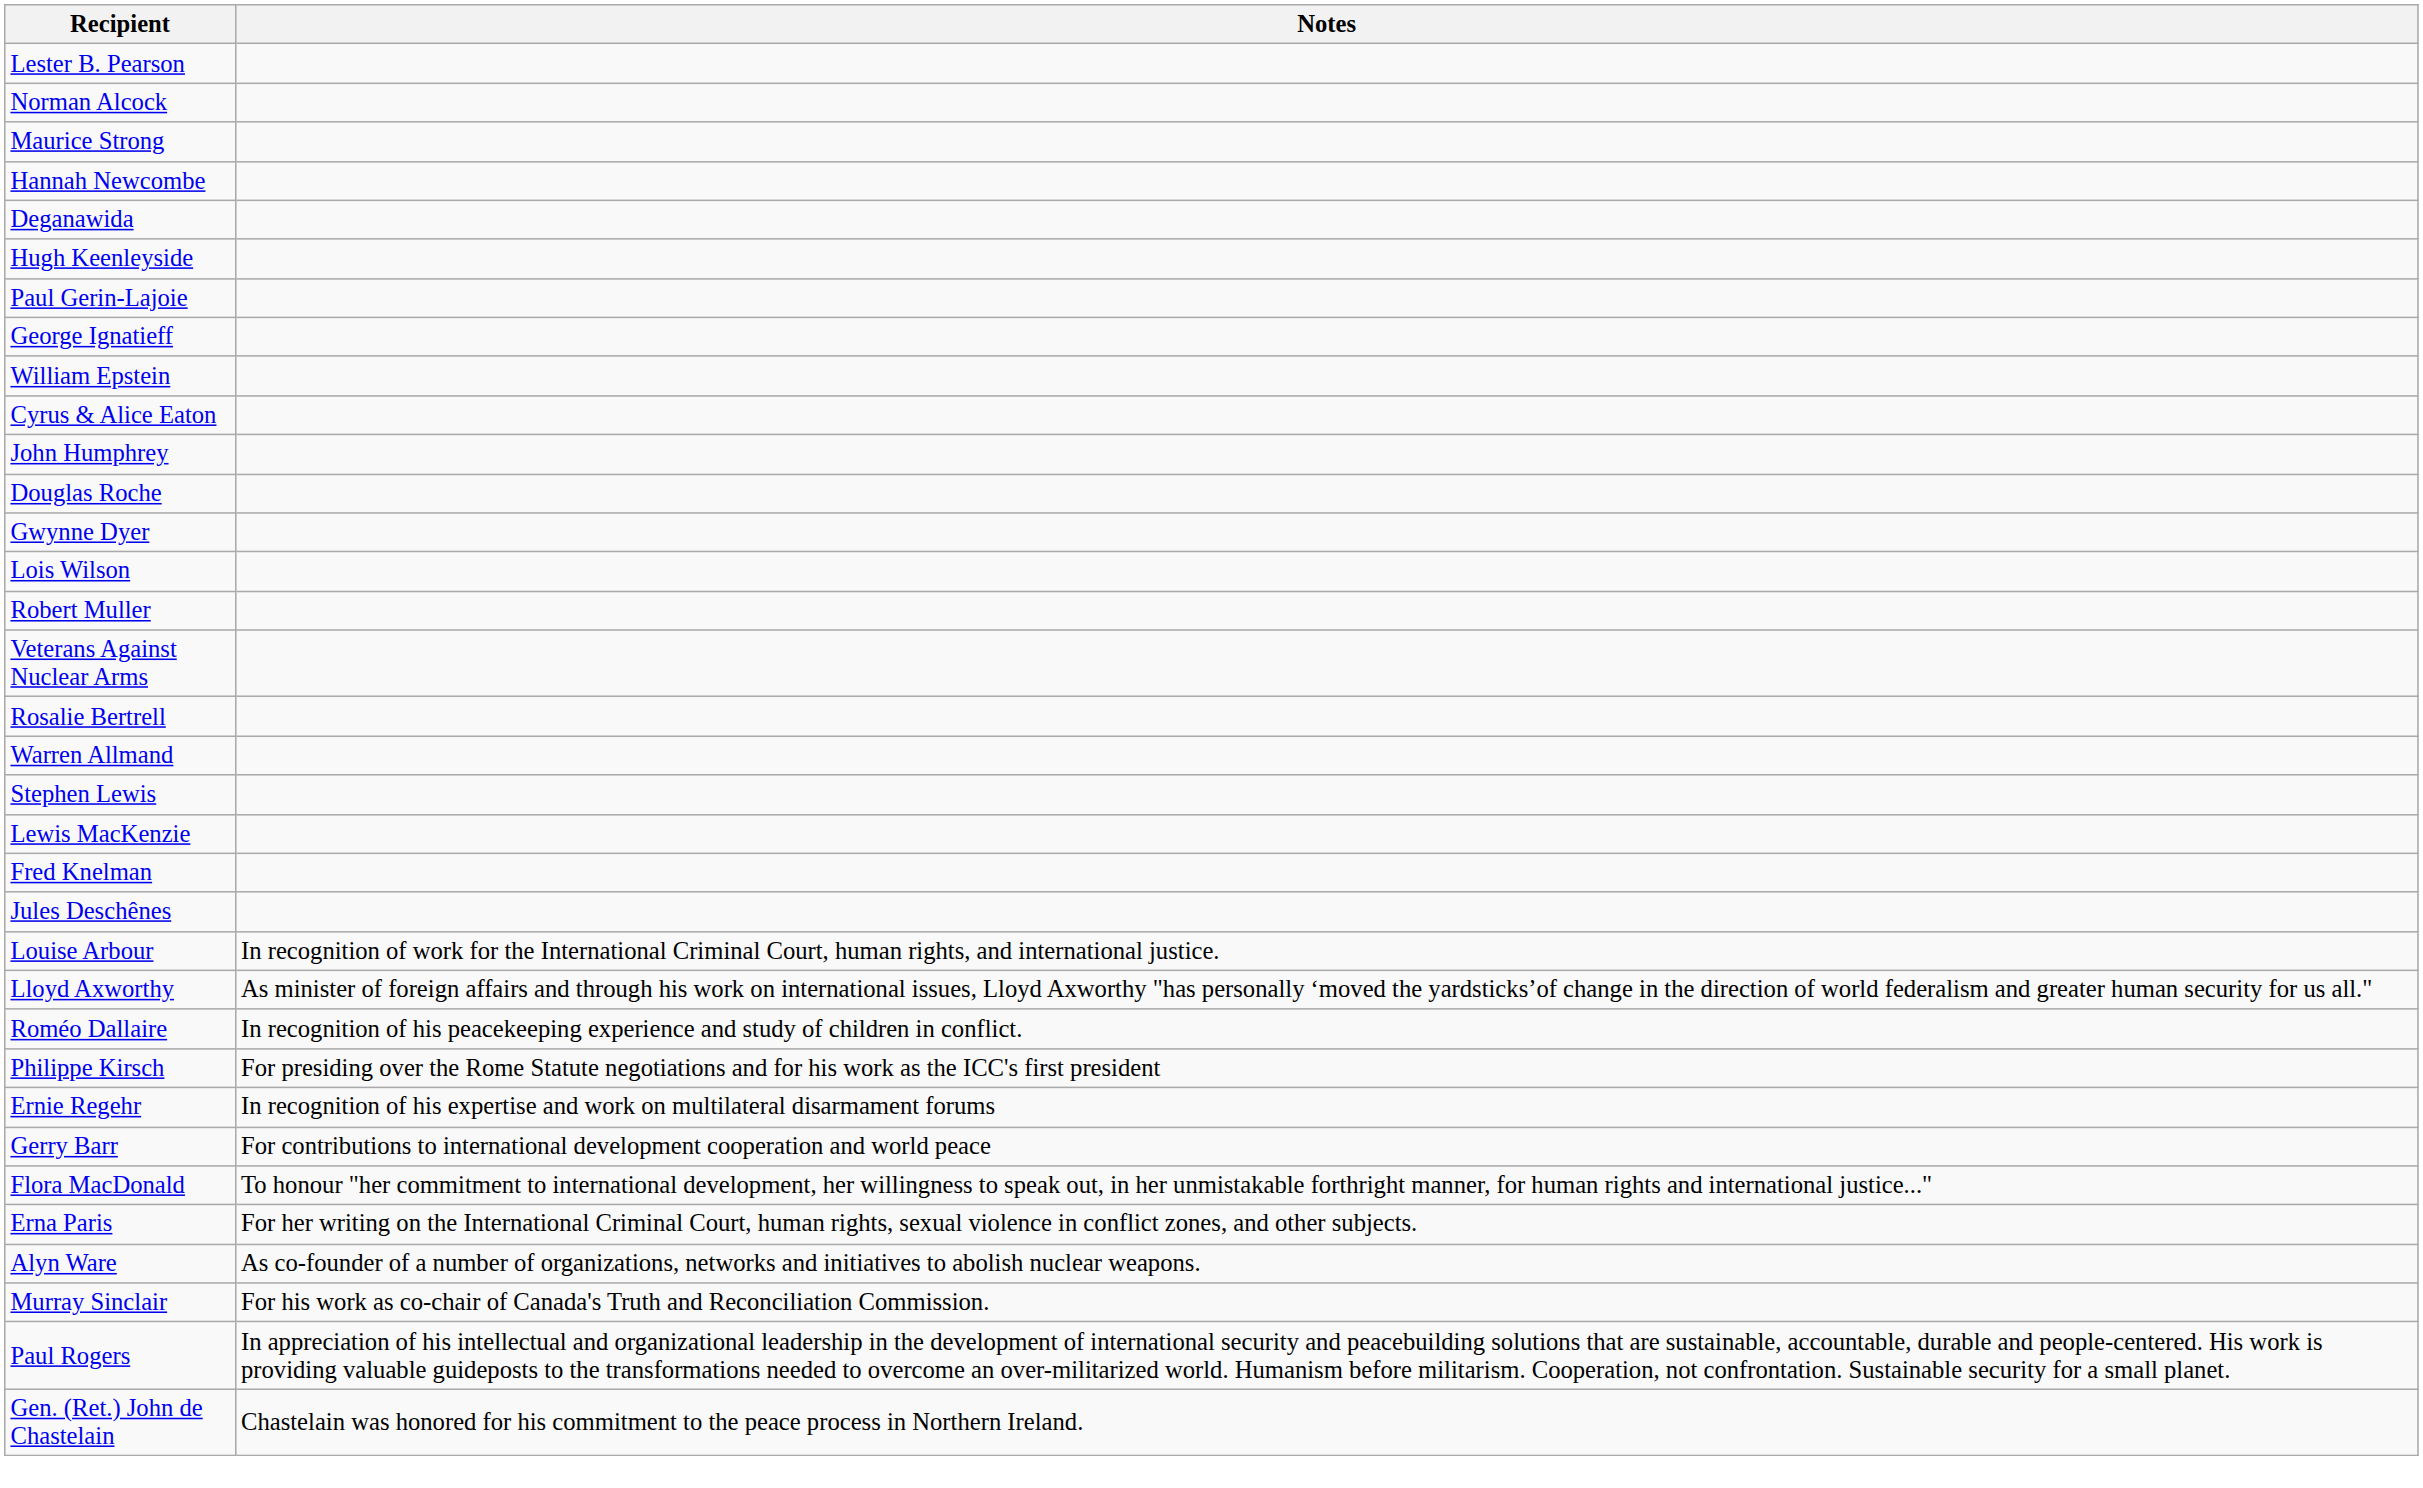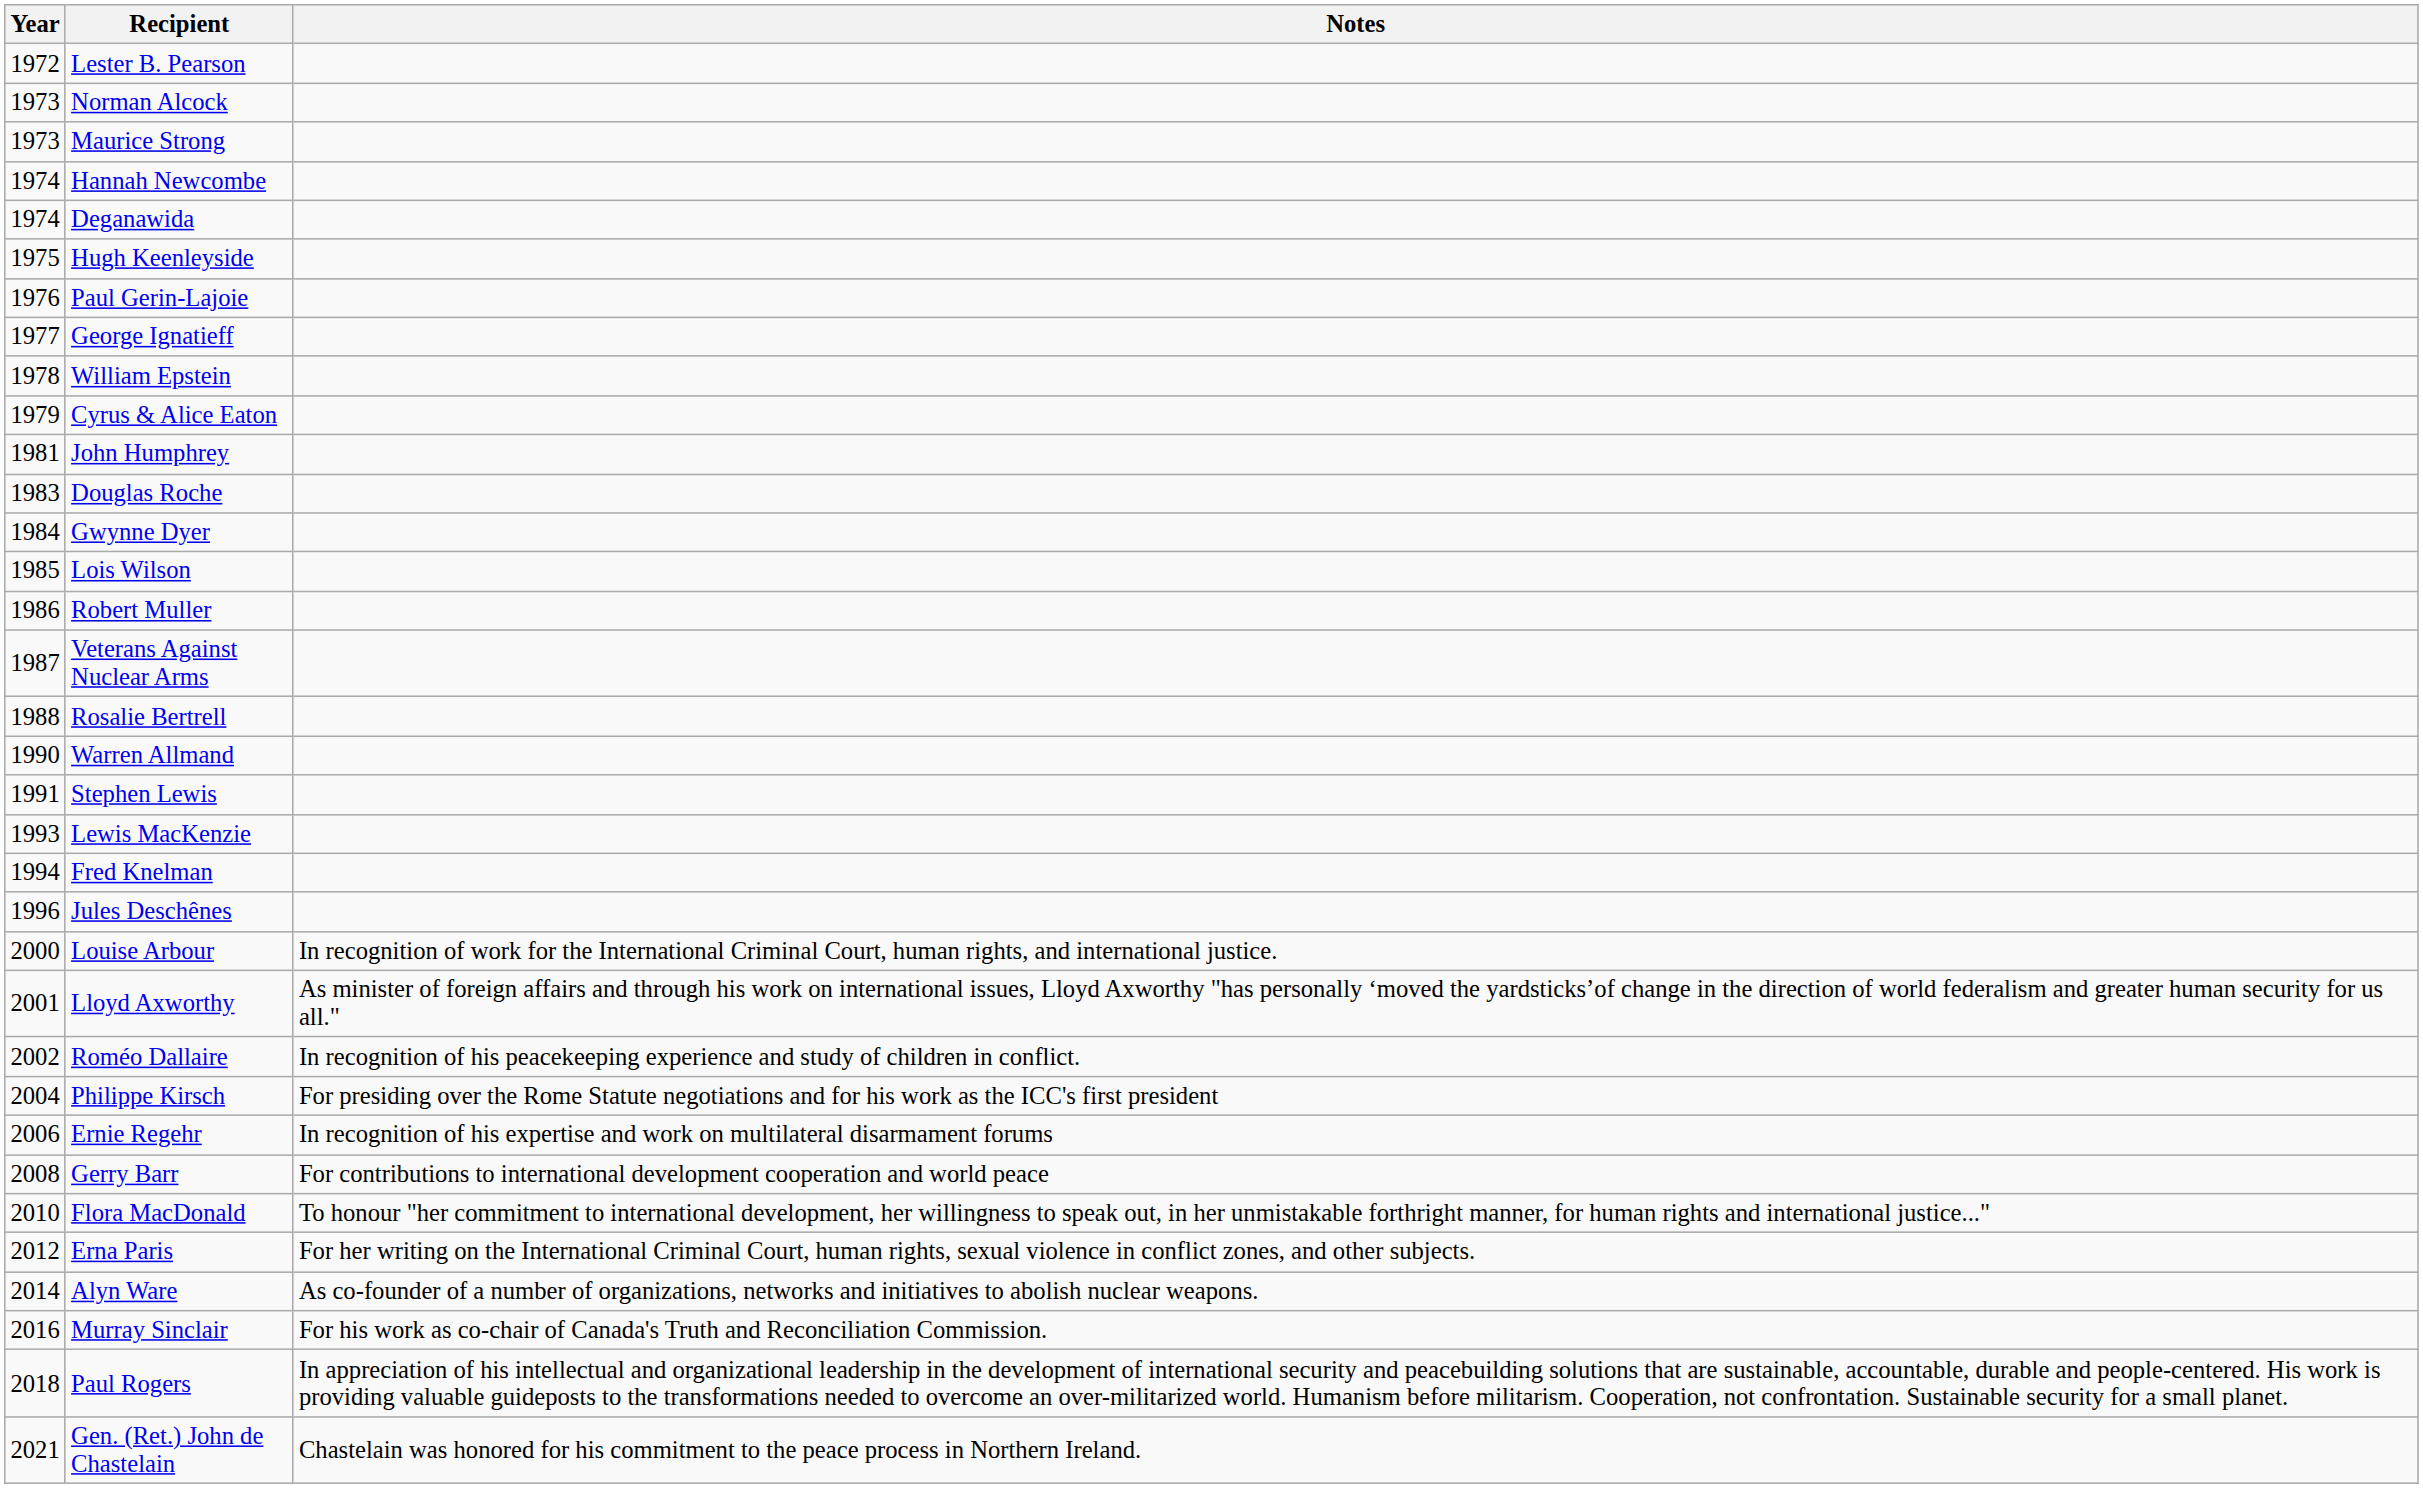+ column: (35, 24)
